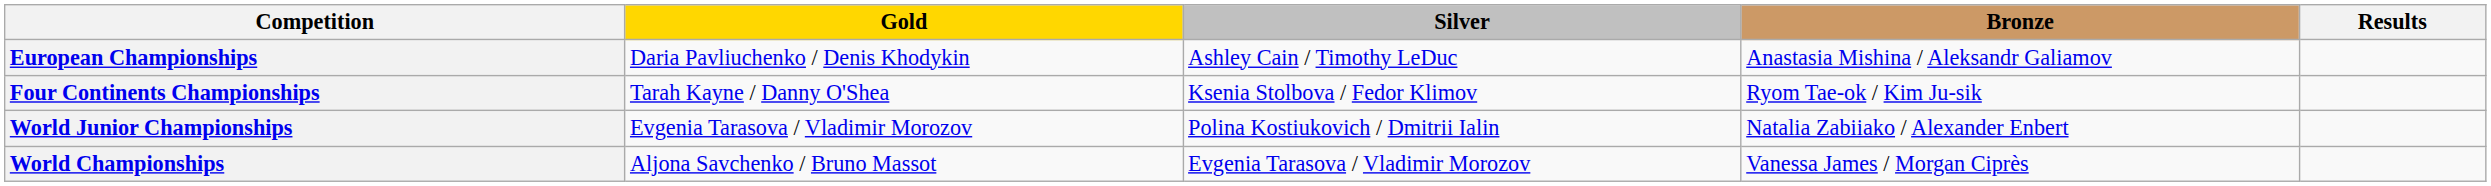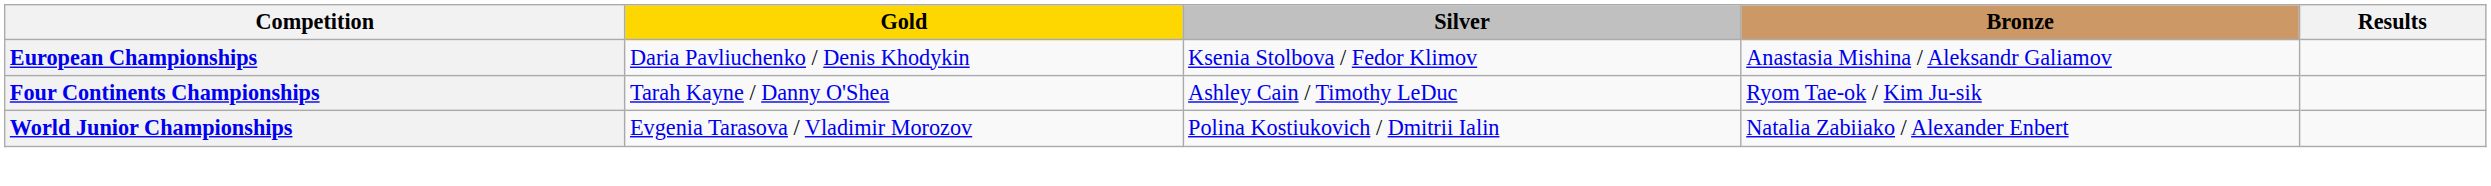(1323, 57) Ashley Cain / Timothy LeDuc -> (1333, 57) Ksenia Stolbova / Fedor Klimov
(1333, 92) Ksenia Stolbova / Fedor Klimov -> (1323, 92) Ashley Cain / Timothy LeDuc
- row: (117, 163)
